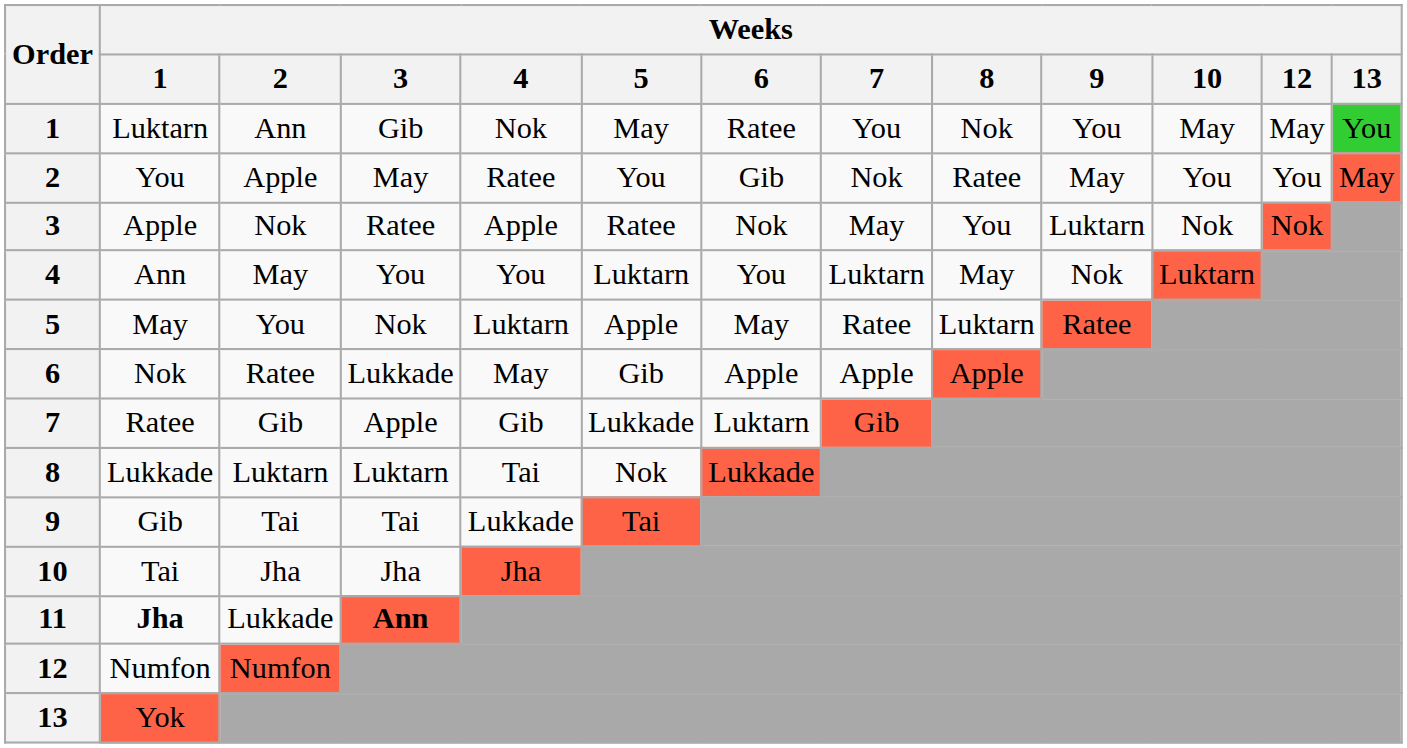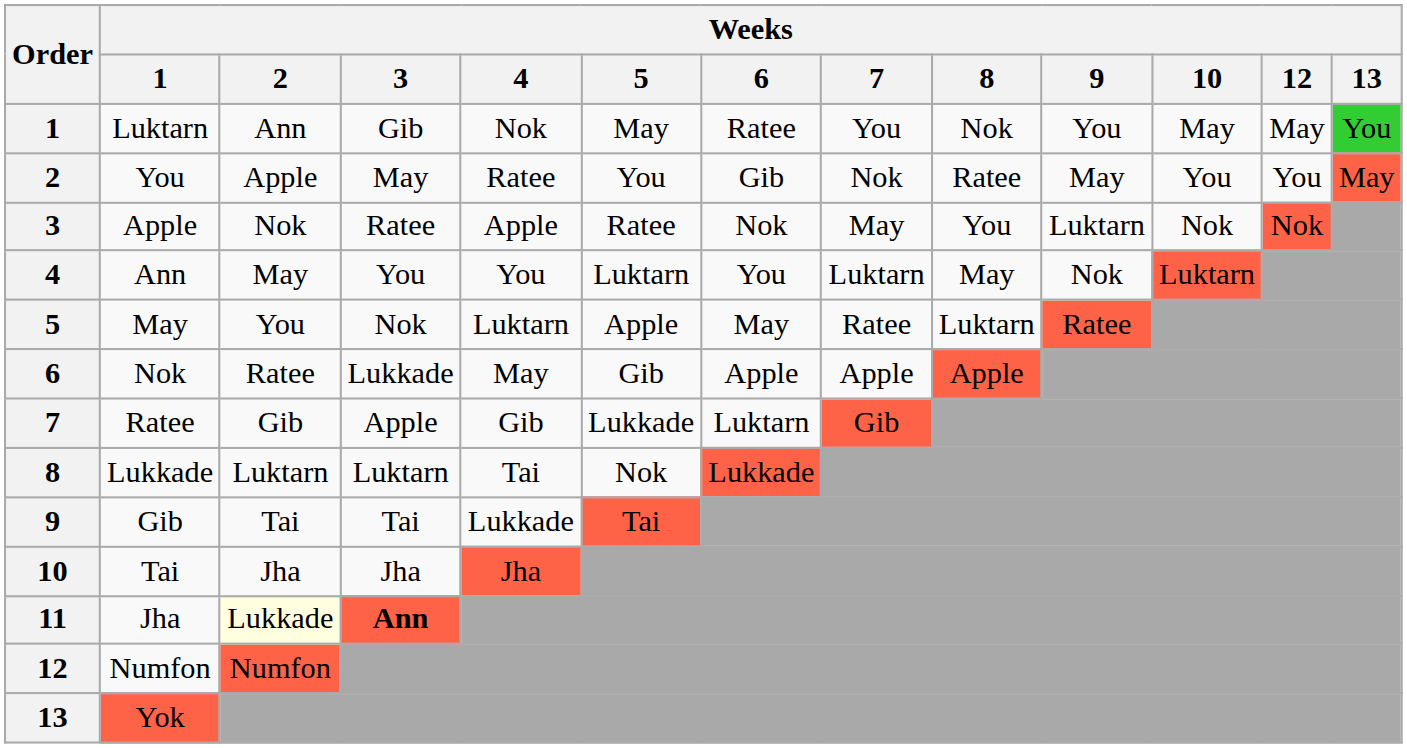(160, 618) bold -> (160, 618) normal
(280, 618) no background -> (280, 618) lightyellow background
